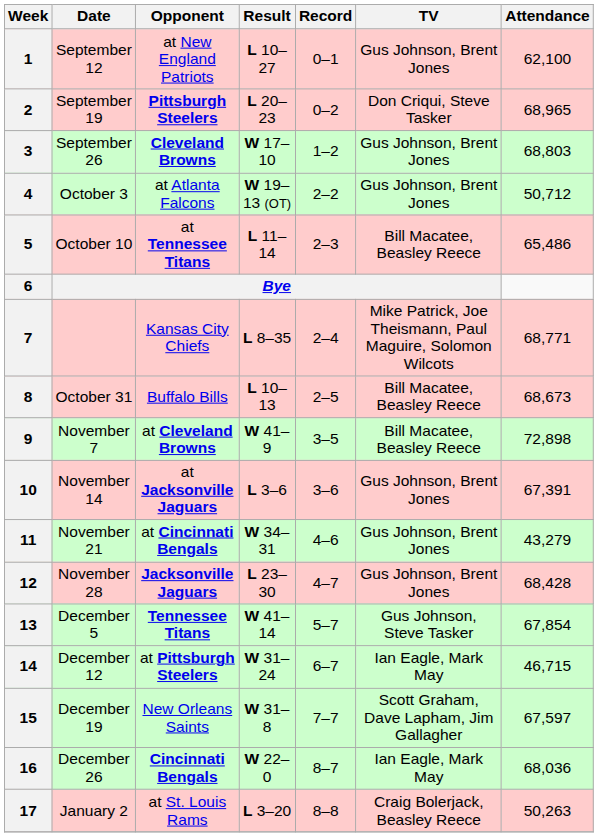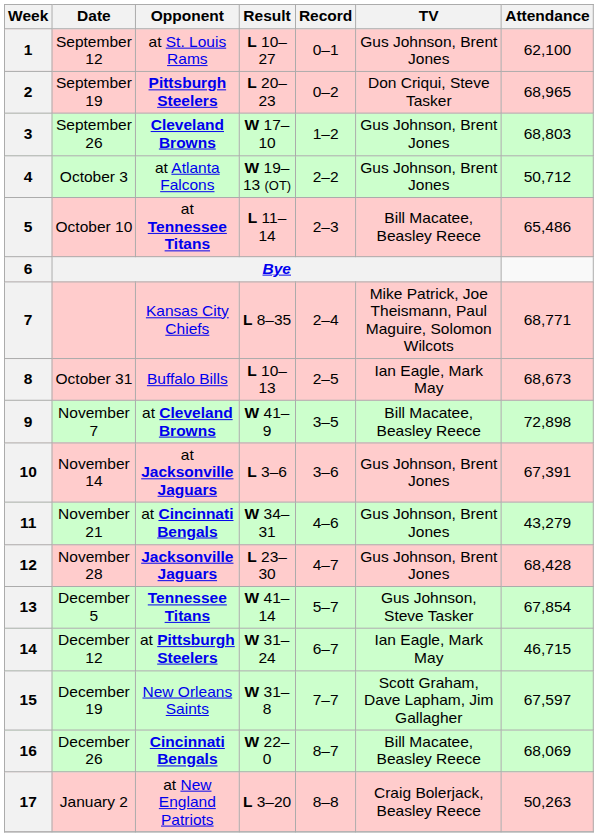(187, 58) at New England Patriots -> (187, 50) at St. Louis Rams
(429, 397) Bill Macatee, Beasley Reece -> (429, 379) Ian Eagle, Mark May
(429, 768) Ian Eagle, Mark May -> (429, 751) Bill Macatee, Beasley Reece
(547, 768) 68,036 -> (547, 751) 68,069
(187, 810) at St. Louis Rams -> (187, 801) at New England Patriots
